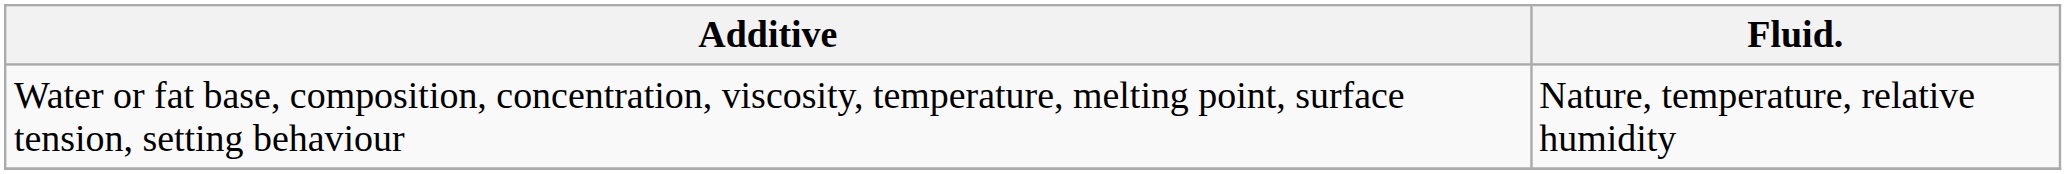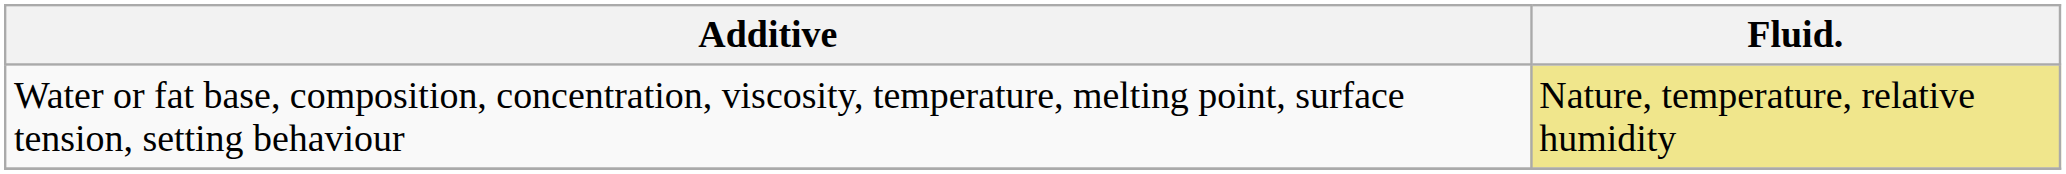(1757, 116) no background -> (1757, 116) khaki background
